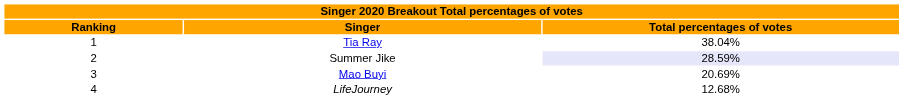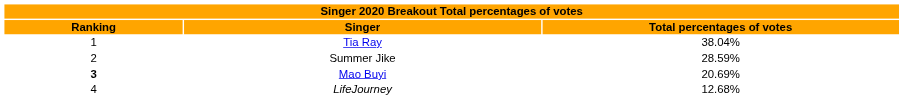(721, 58) lavender background -> (721, 58) no background
(94, 74) normal -> (94, 74) bold
